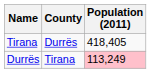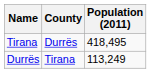(107, 42) 418,405 -> (107, 42) 418,495
(106, 59) pink background -> (106, 59) no background
